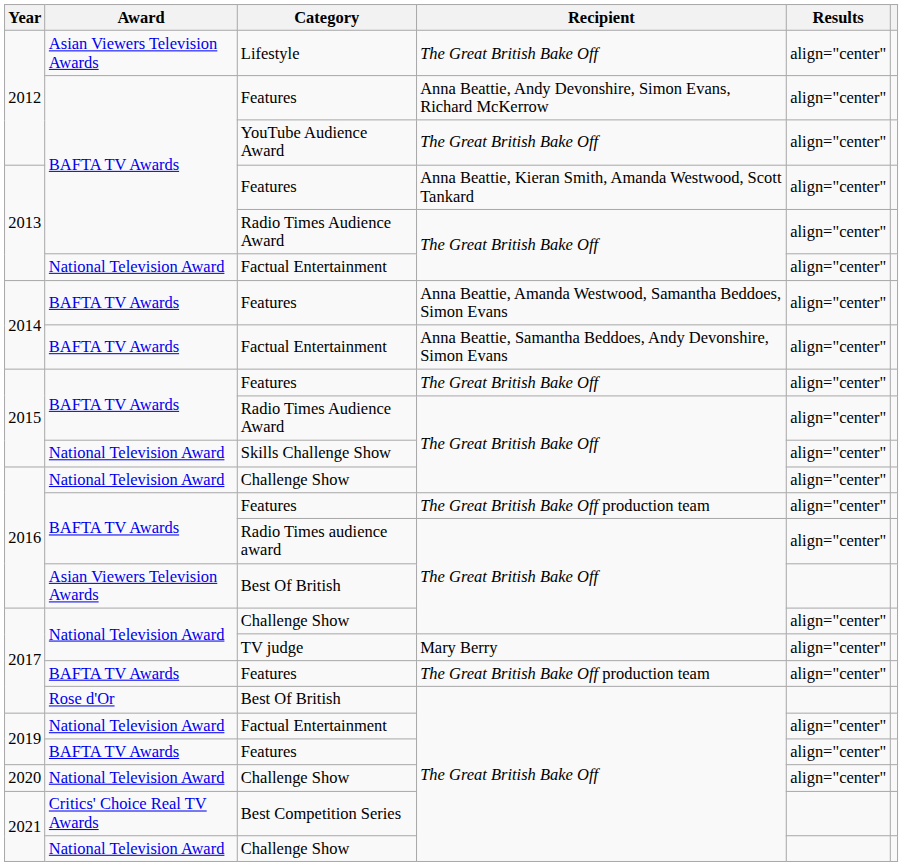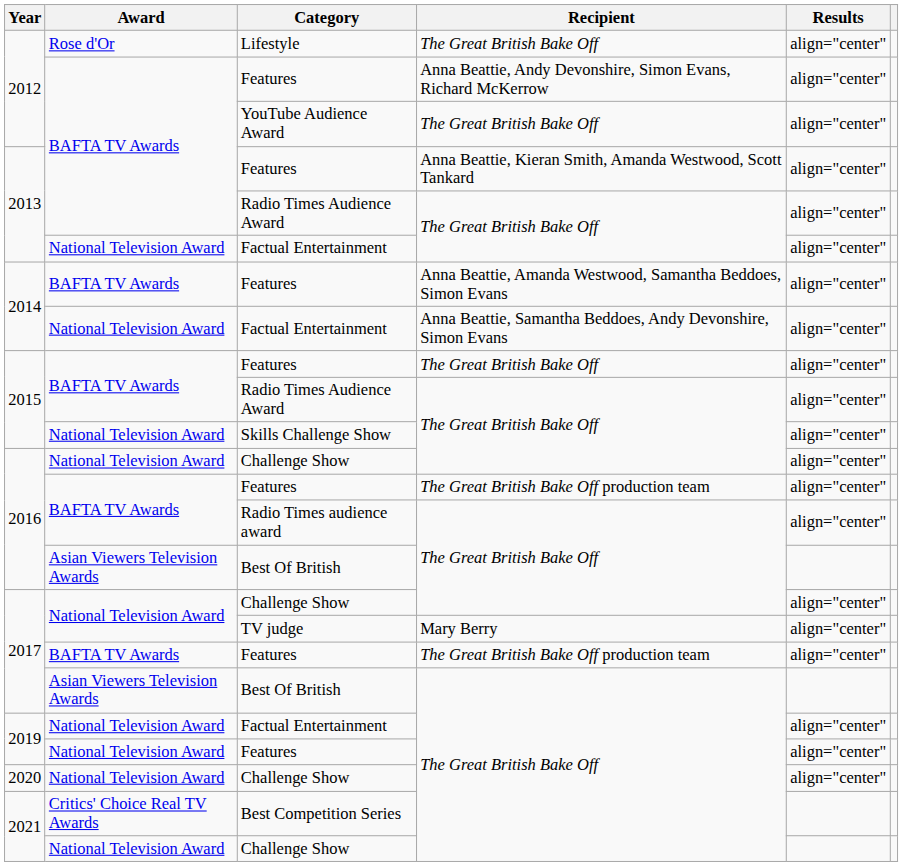(133, 52) Asian Viewers Television Awards -> (82, 43) Rose d'Or
(114, 347) BAFTA TV Awards -> (137, 328) National Television Award
(82, 699) Rose d'Or -> (133, 690) Asian Viewers Television Awards
(114, 751) BAFTA TV Awards -> (137, 751) National Television Award
